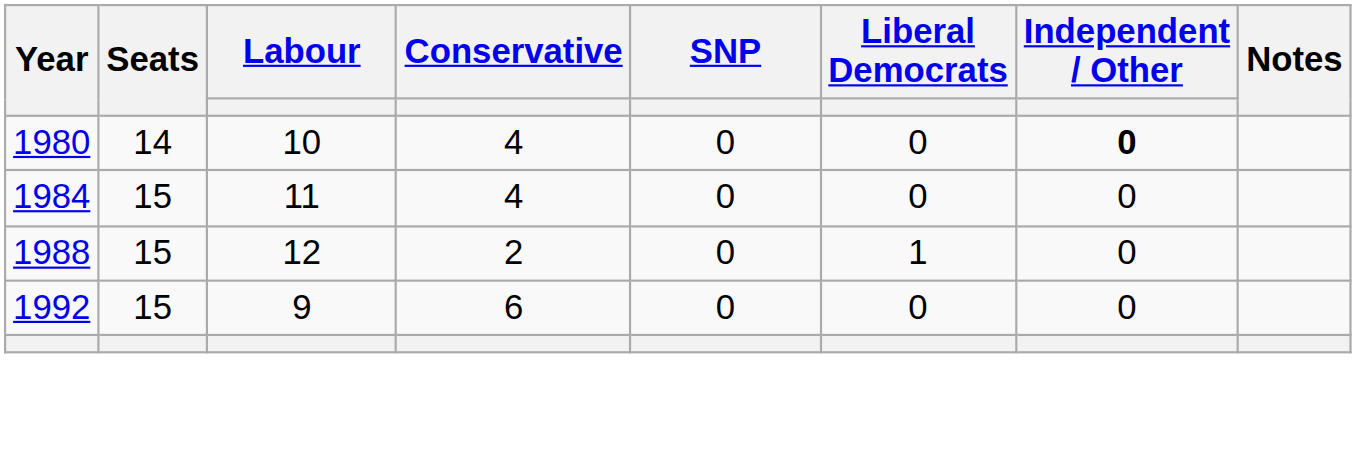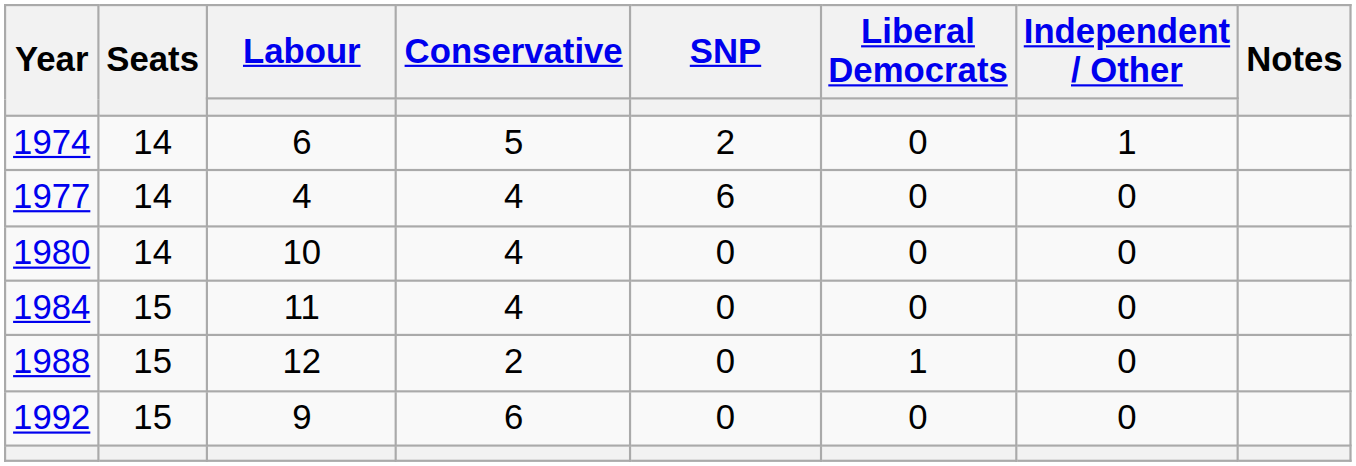+ row: (52, 142)
+ row: (52, 197)
(1127, 142) bold -> (1127, 252) normal
